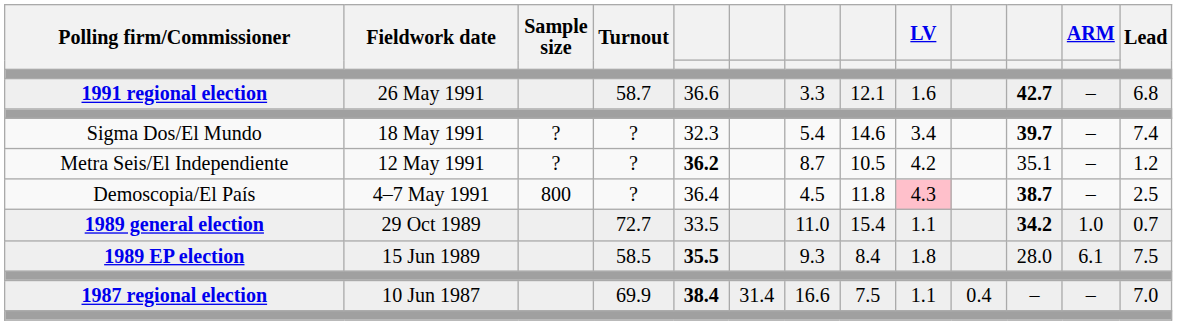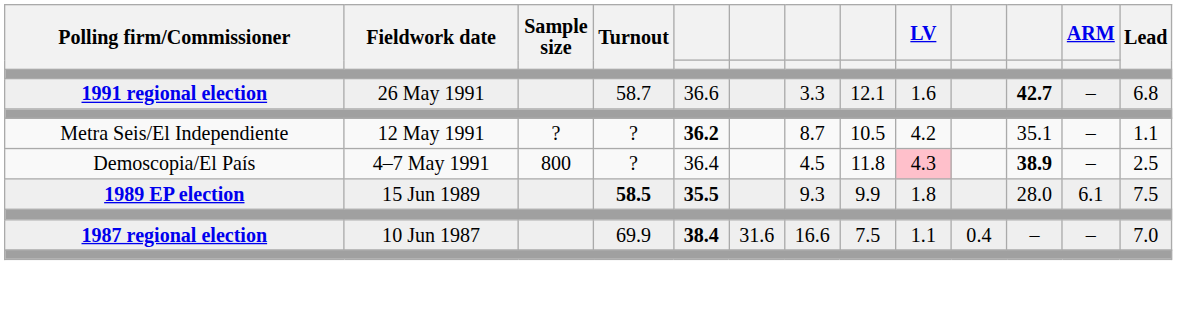- row: (174, 133)
(1146, 164) 1.2 -> (1146, 133) 1.1
(1034, 194) 38.7 -> (1034, 164) 38.9
- row: (174, 225)
(634, 255) normal -> (634, 194) bold
(868, 255) 8.4 -> (868, 194) 9.9
(757, 295) 31.4 -> (757, 234) 31.6
